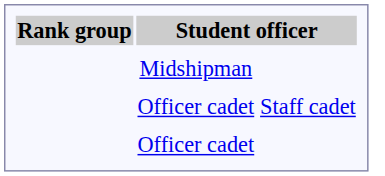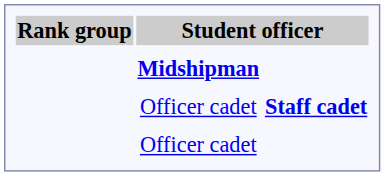(196, 68) normal -> (198, 68) bold
(308, 106) normal -> (316, 106) bold
